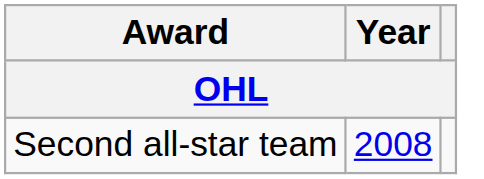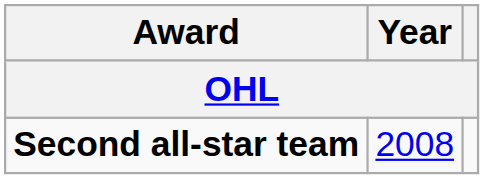(175, 144) normal -> (186, 144) bold
